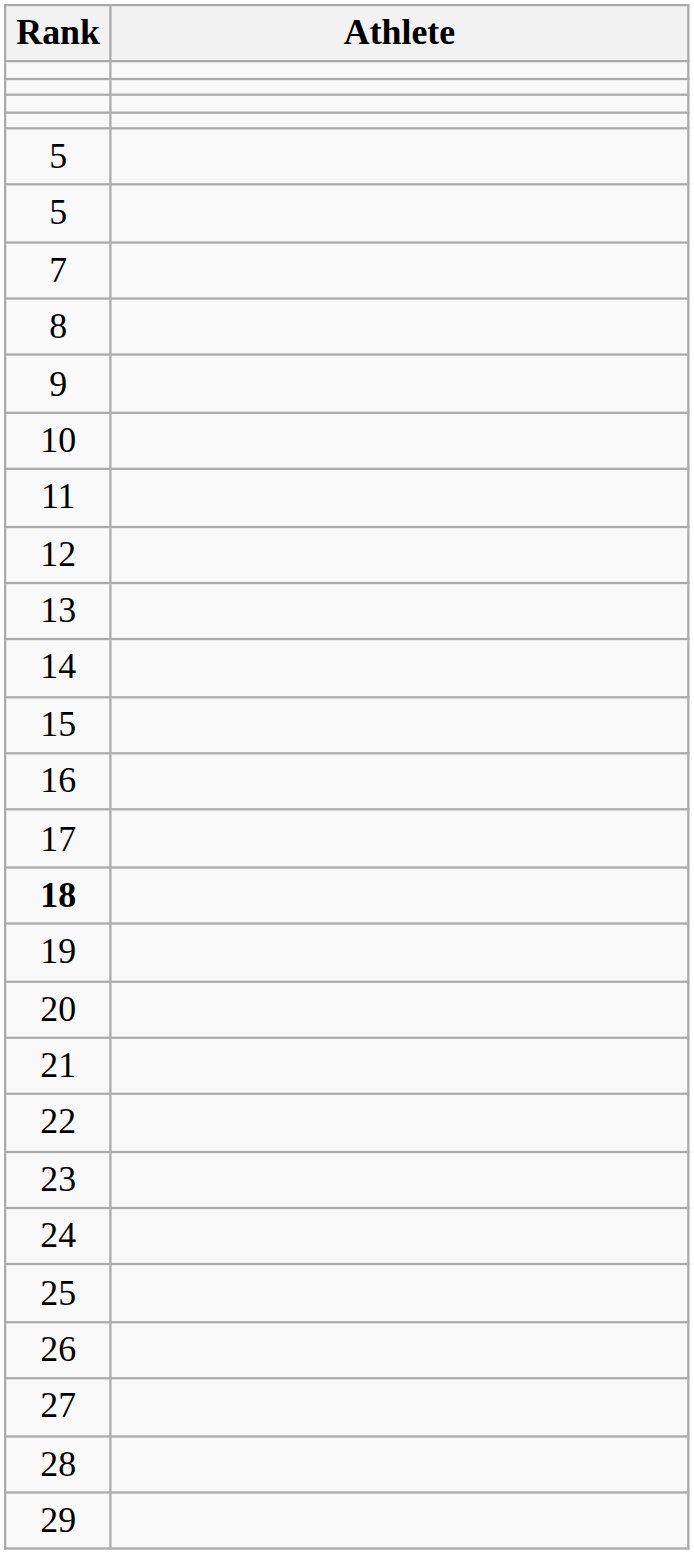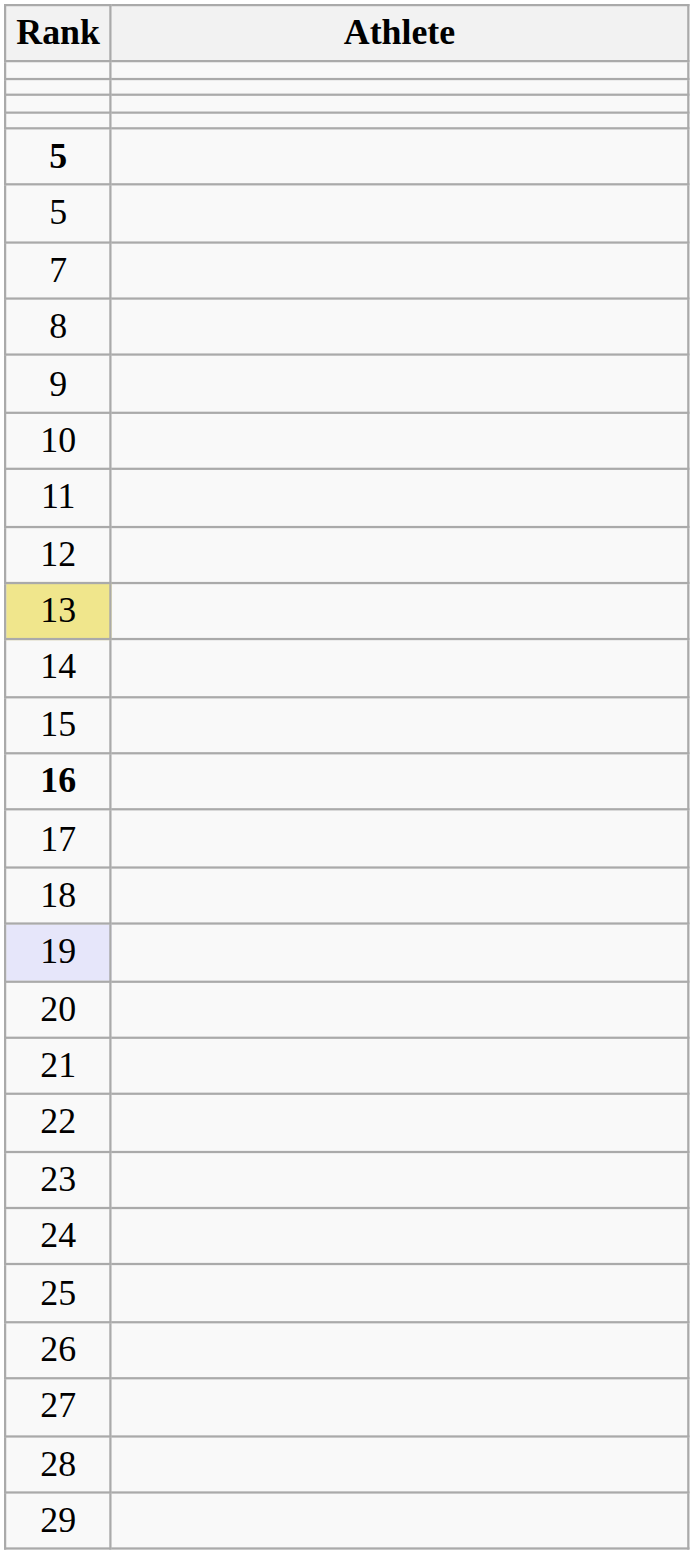(58, 155) normal -> (58, 155) bold
(58, 610) no background -> (58, 610) khaki background
(58, 781) normal -> (58, 781) bold
(58, 894) bold -> (58, 894) normal
(58, 951) no background -> (58, 951) lavender background
